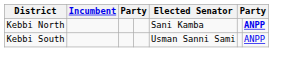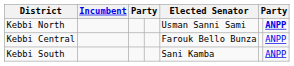(177, 26) Sani Kamba -> (204, 26) Usman Sanni Sami
+ row: (41, 40)
(193, 40) Usman Sanni Sami -> (188, 54) Sani Kamba
